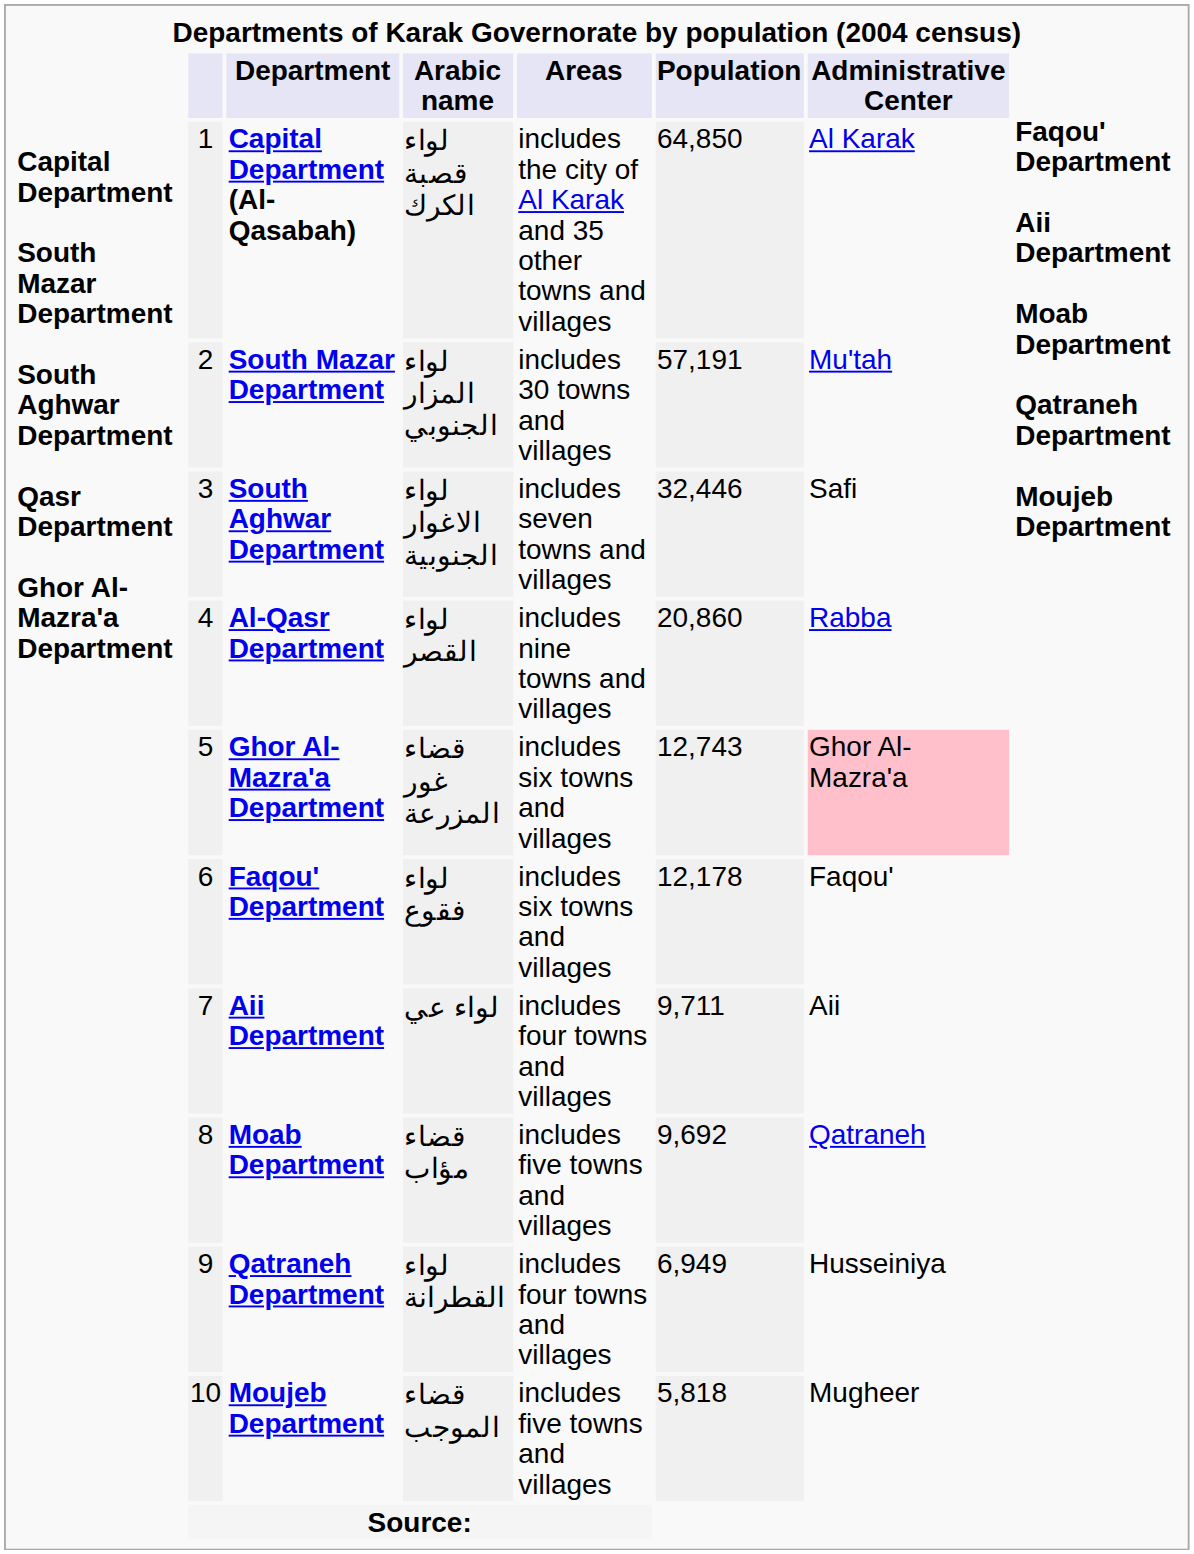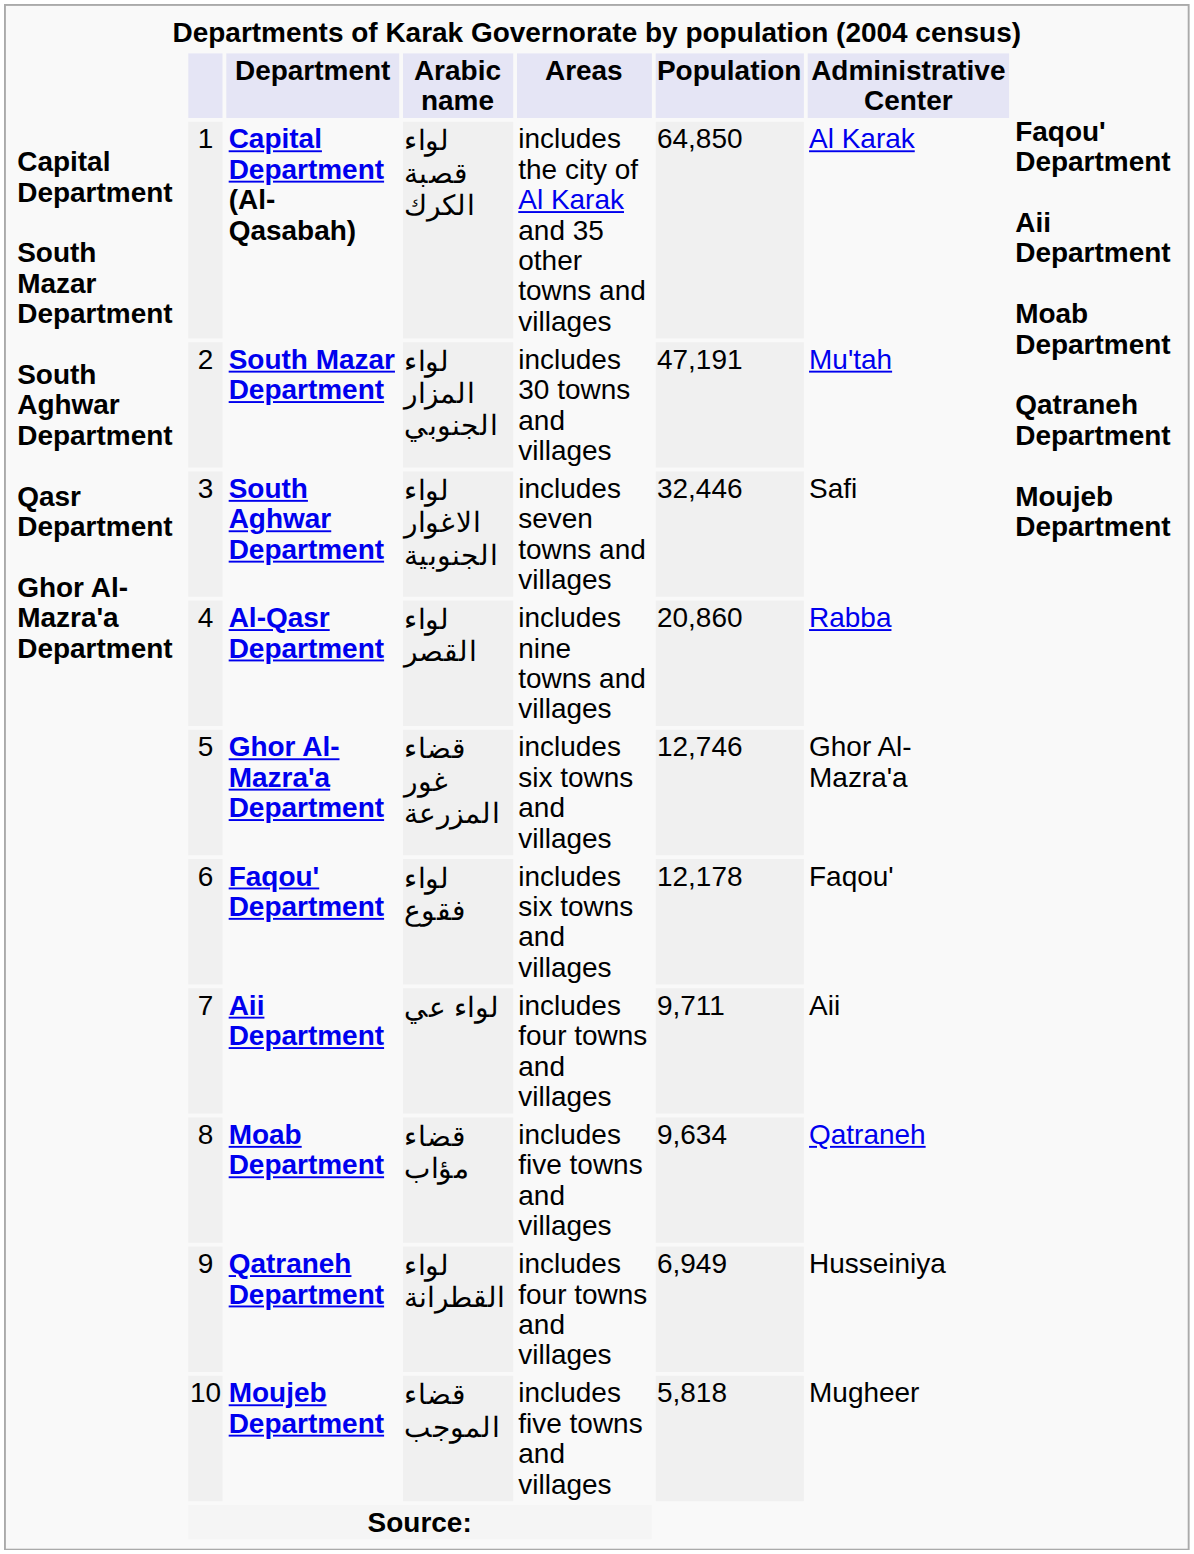(700, 359) 57,191 -> (700, 359) 47,191
(700, 747) 12,743 -> (700, 747) 12,746
(860, 762) pink background -> (860, 762) no background
(692, 1134) 9,692 -> (692, 1134) 9,634
